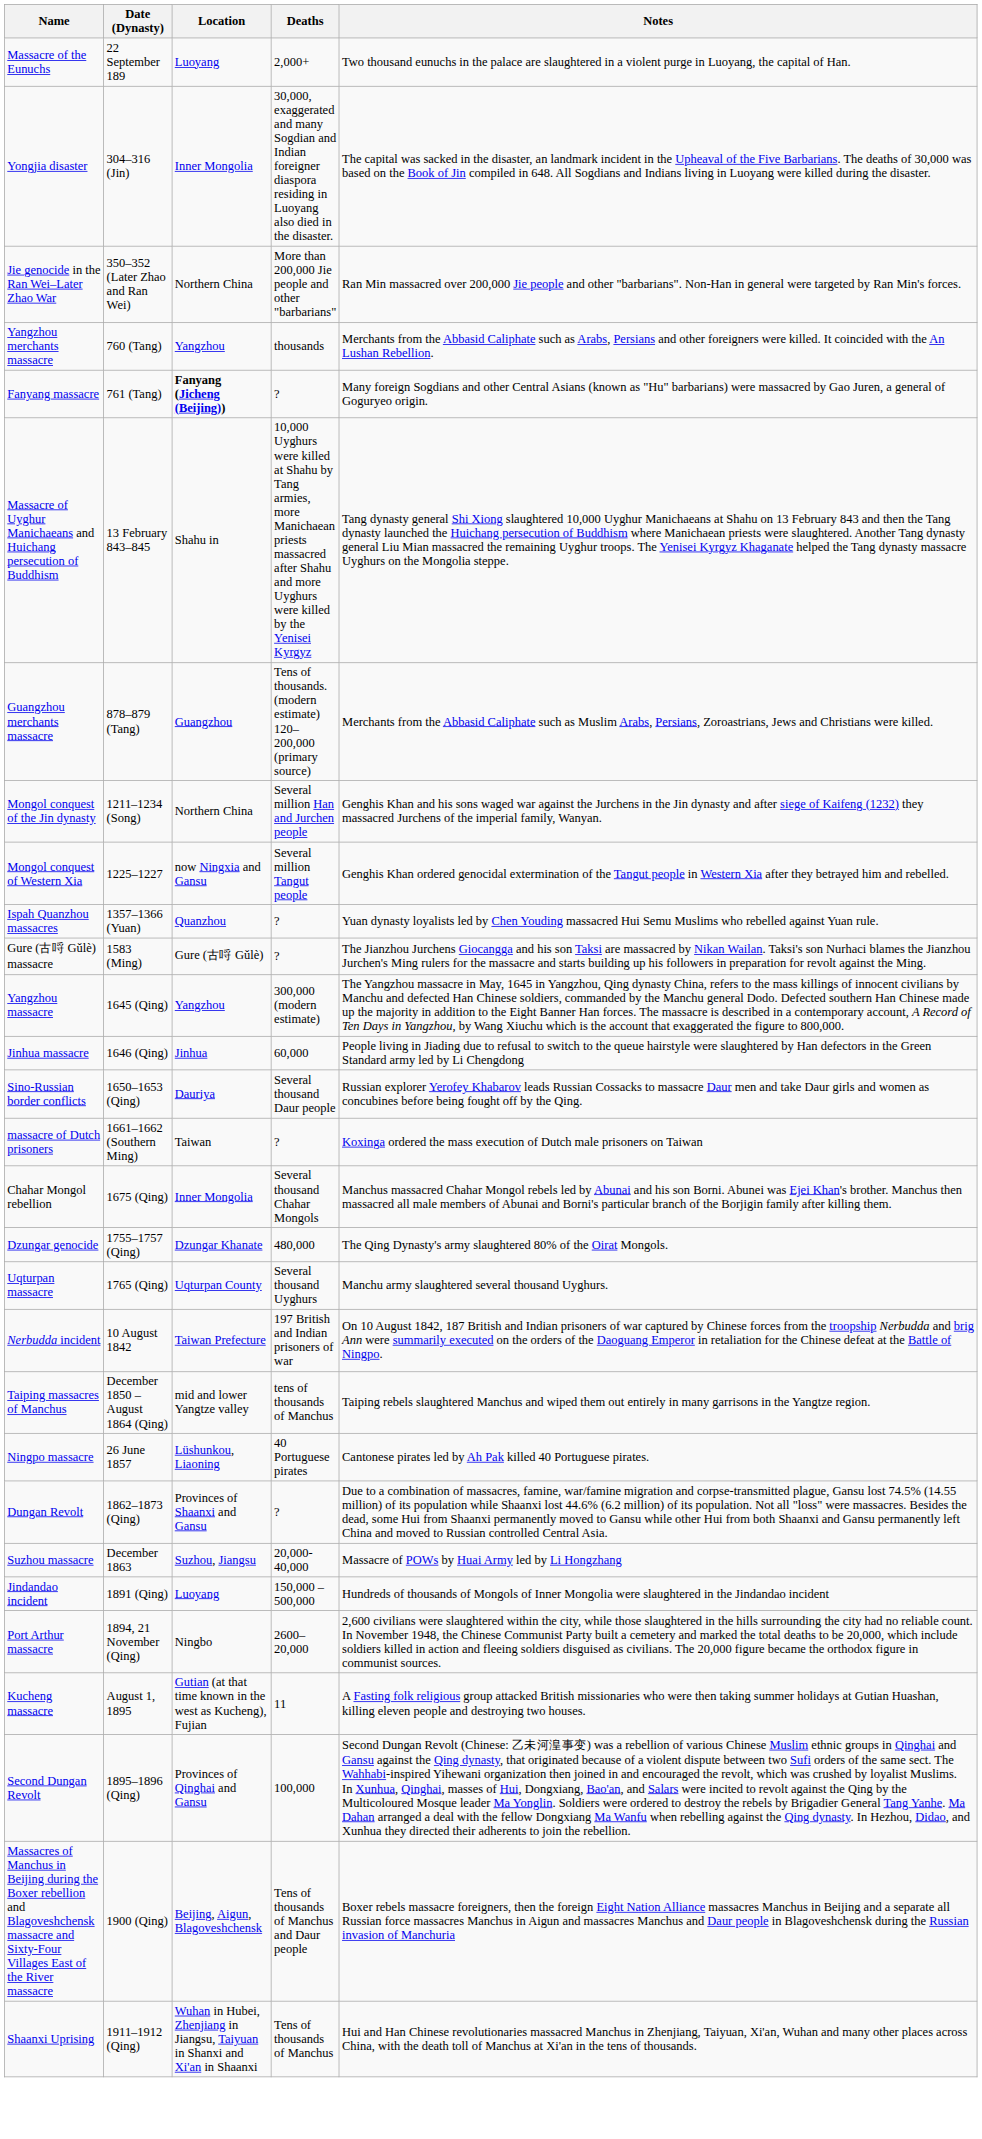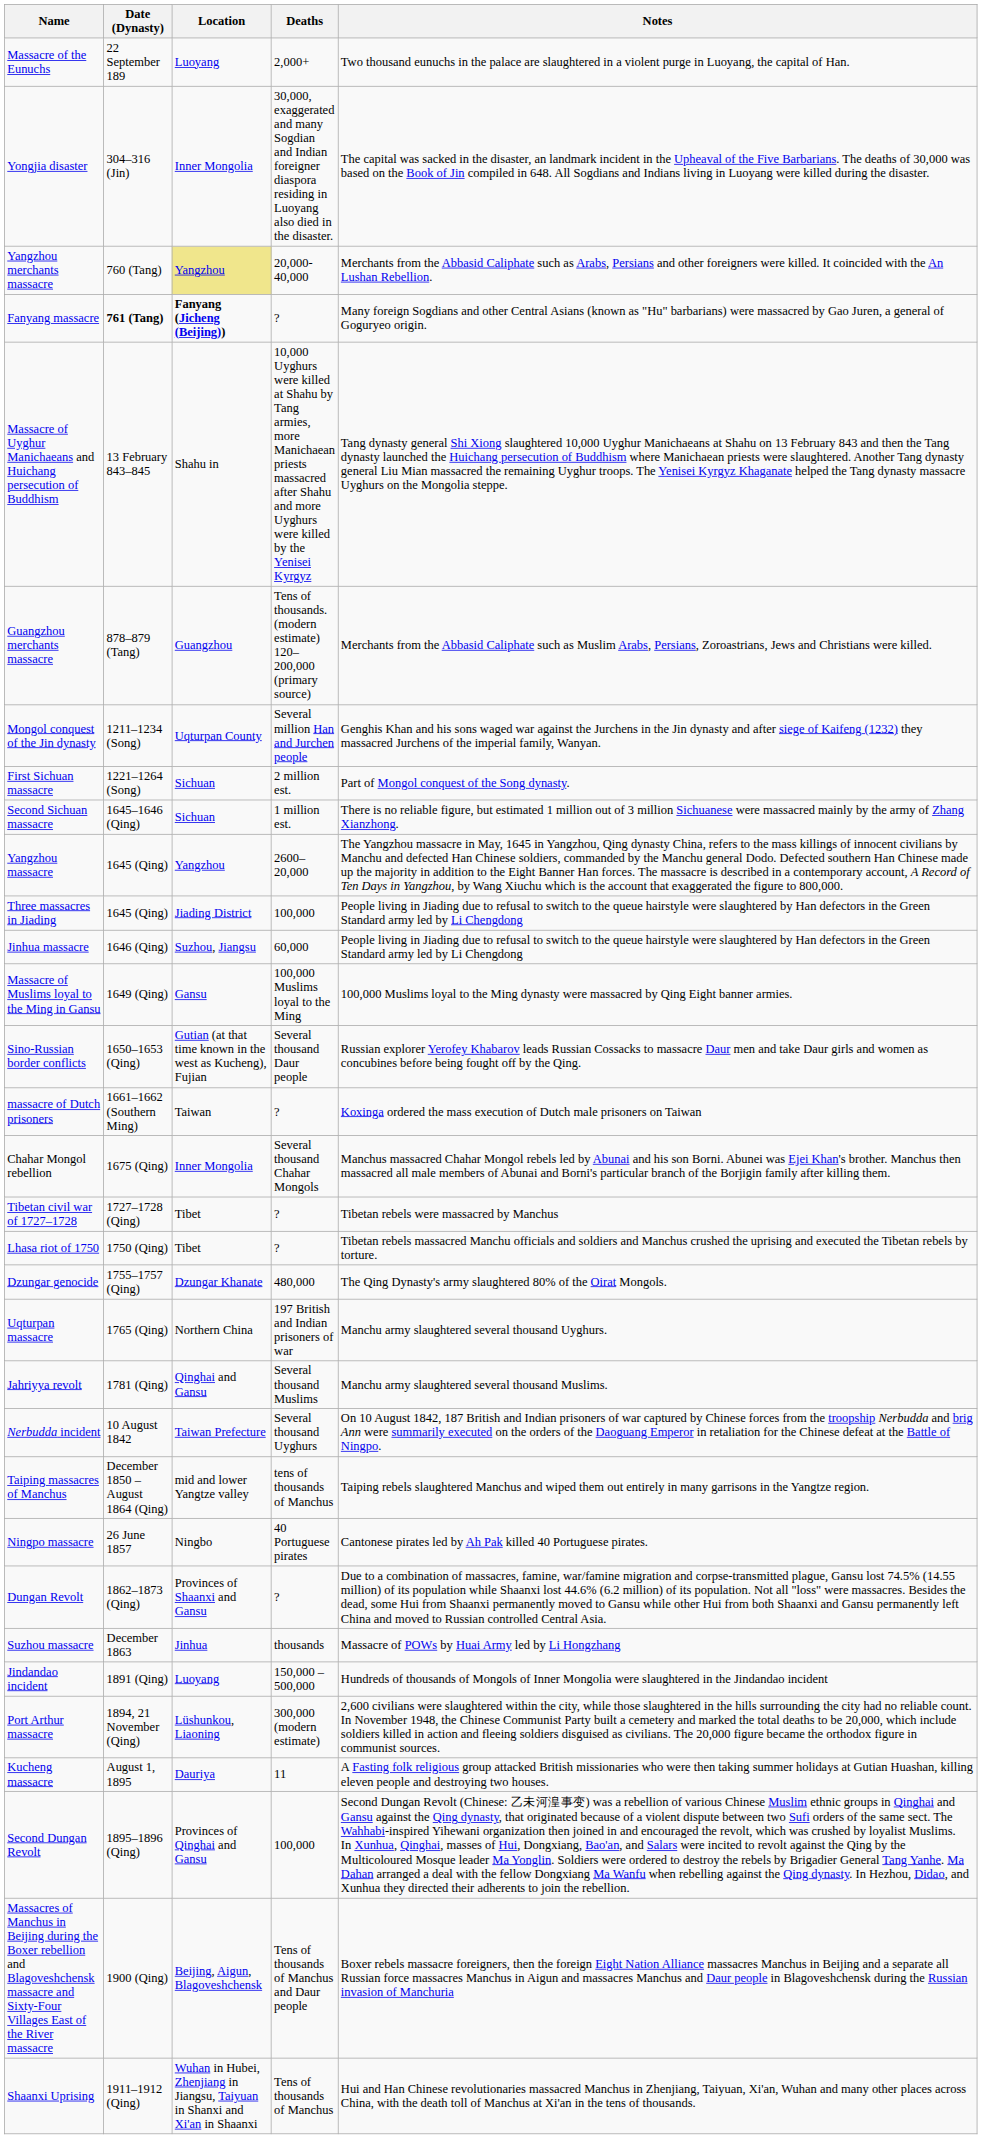- row: (54, 284)
(200, 346) no background -> (200, 270) khaki background
(299, 346) thousands -> (293, 270) 20,000-40,000
(134, 394) normal -> (135, 318) bold
(214, 811) Northern China -> (218, 735) Uqturpan County
- row: (51, 873)
+ row: (40, 783)
- row: (48, 921)
- row: (52, 956)
+ row: (47, 817)
(297, 1005) 300,000 (modern estimate) -> (291, 865) 2600–20,000
+ row: (49, 913)
(191, 1053) Jinhua -> (215, 946) Suzhou, Jiangsu
+ row: (54, 994)
(195, 1094) Dauriya -> (221, 1056) Gutian (at that time known in the west as Kucheng), Fujian
+ row: (50, 1214)
+ row: (53, 1248)
(218, 1285) Uqturpan County -> (214, 1329) Northern China
(297, 1285) Several thousand Uyghurs -> (304, 1329) 197 British and Indian prisoners of war
+ row: (45, 1384)
(304, 1340) 197 British and Indian prisoners of war -> (297, 1432) Several thousand Uyghurs
(204, 1457) Lüshunkou, Liaoning -> (193, 1542) Ningbo
(215, 1560) Suzhou, Jiangsu -> (191, 1645) Jinhua
(293, 1560) 20,000-40,000 -> (299, 1645) thousands
(193, 1641) Ningbo -> (204, 1726) Lüshunkou, Liaoning
(291, 1641) 2600–20,000 -> (297, 1726) 300,000 (modern estimate)
(221, 1703) Gutian (at that time known in the west as Kucheng), Fujian -> (195, 1774) Dauriya
